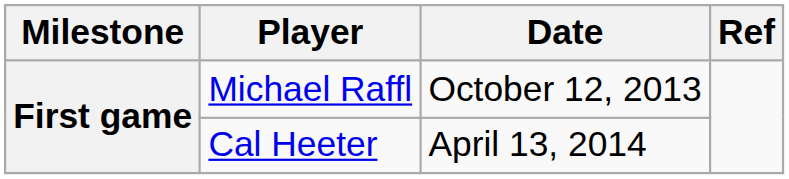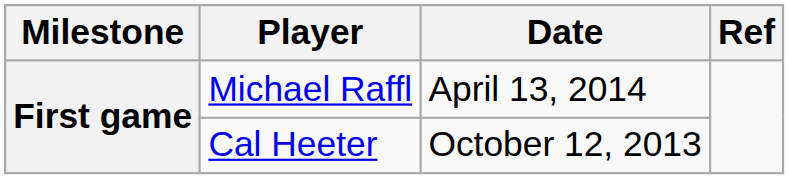(565, 88) October 12, 2013 -> (538, 88) April 13, 2014
(538, 144) April 13, 2014 -> (565, 144) October 12, 2013
